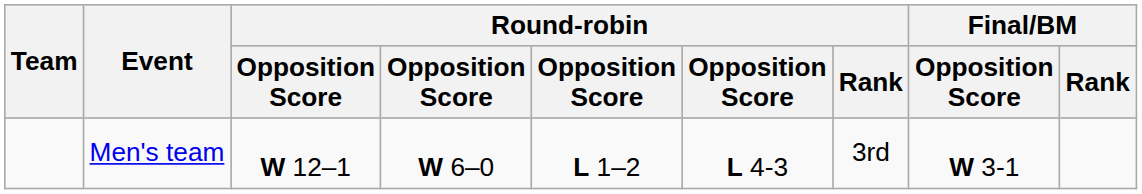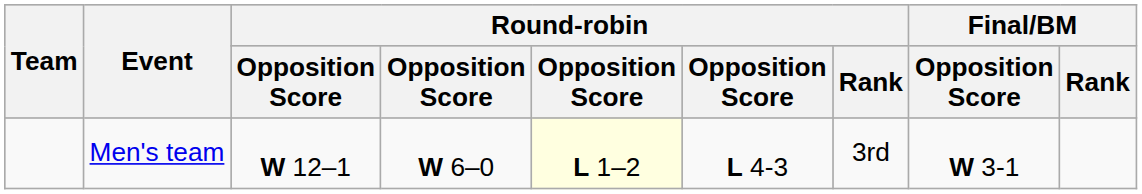(607, 167) no background -> (607, 167) lightyellow background
